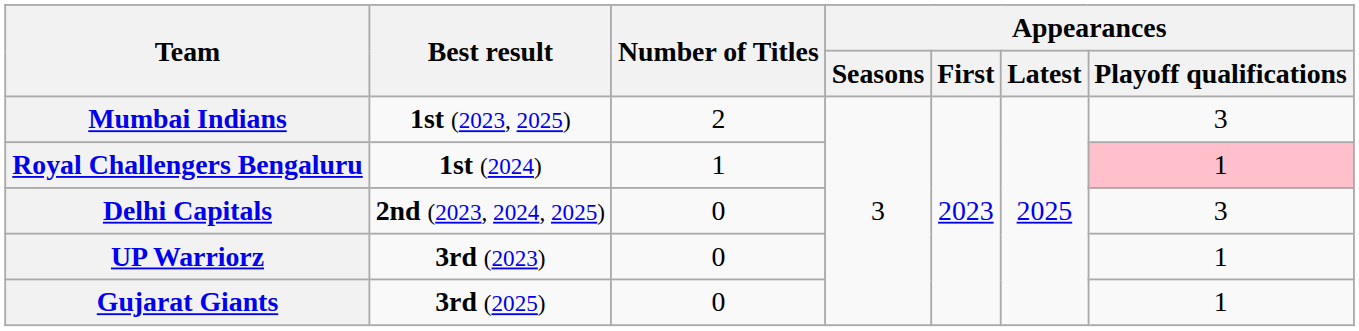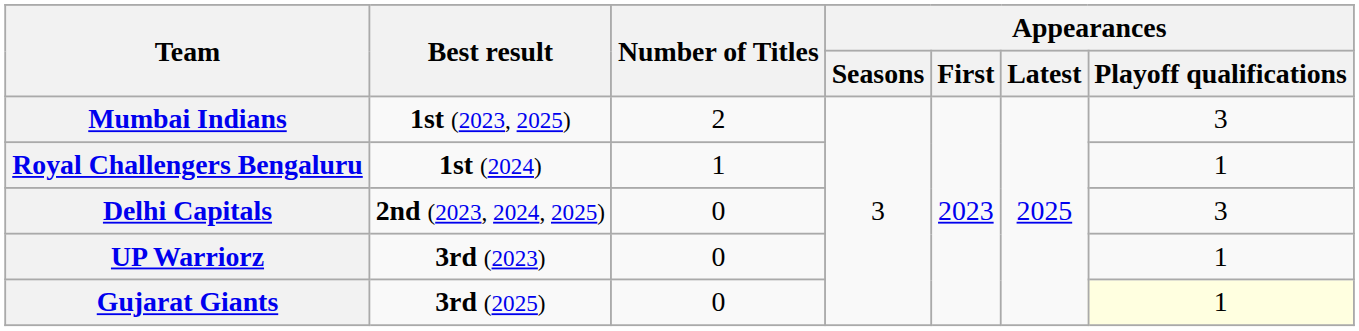(1221, 165) pink background -> (1221, 165) no background
(1221, 302) no background -> (1221, 302) lightyellow background
